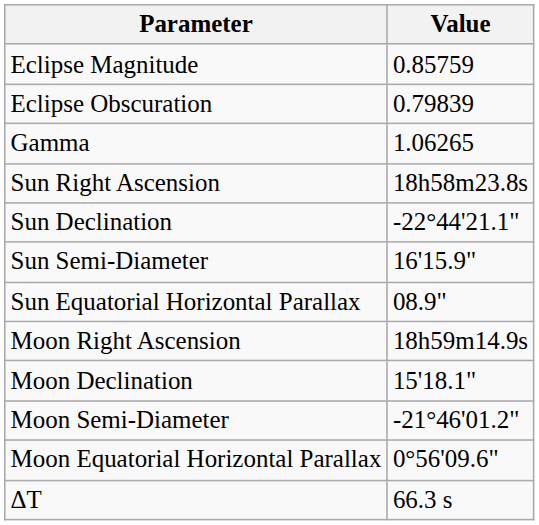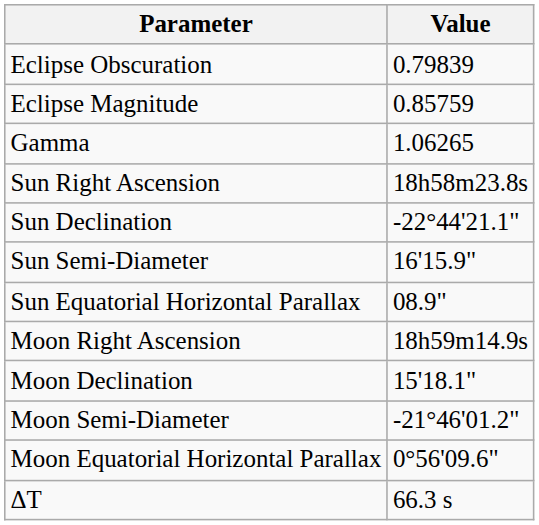rows swapped: (104, 63) <-> (111, 103)
